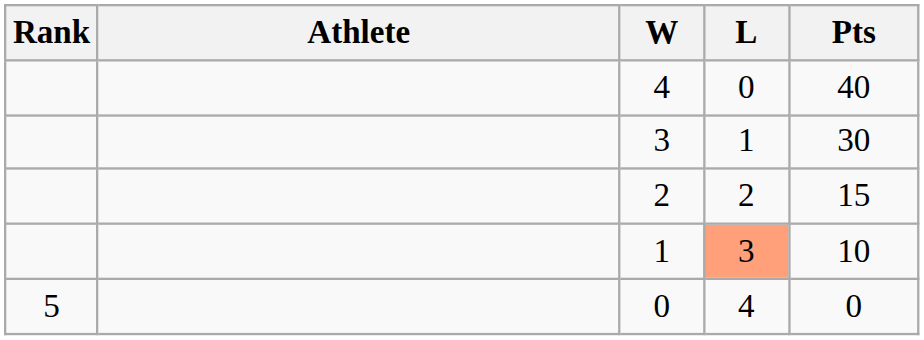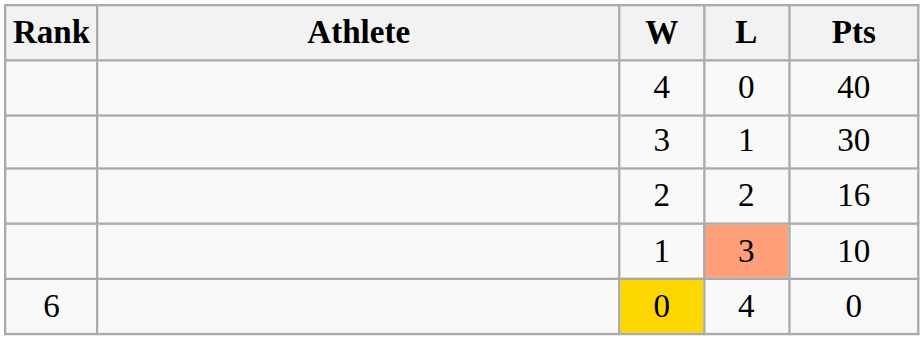(854, 196) 15 -> (854, 196) 16
(52, 305) 5 -> (52, 305) 6
(662, 305) no background -> (662, 305) gold background
